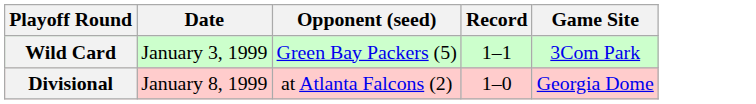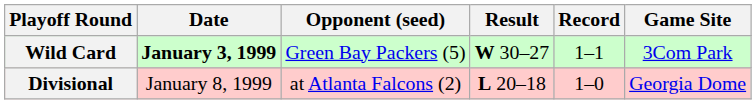+ column: (512, 20)
(204, 51) normal -> (209, 51) bold
